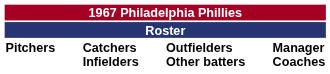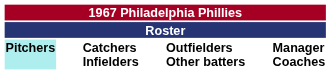(30, 47) no background -> (30, 47) paleturquoise background
